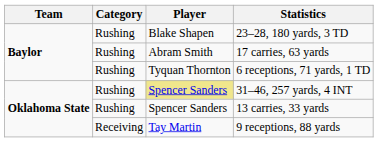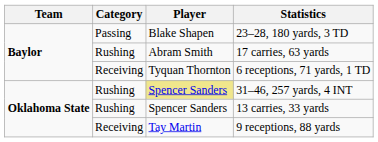(115, 33) Rushing -> (113, 33) Passing
(115, 71) Rushing -> (119, 71) Receiving
